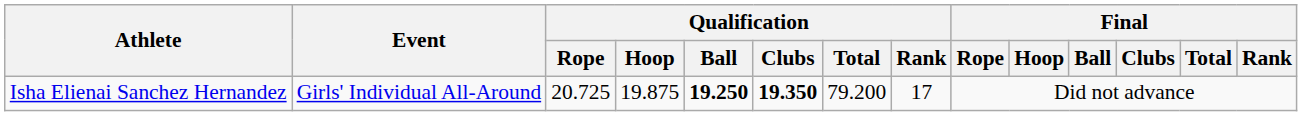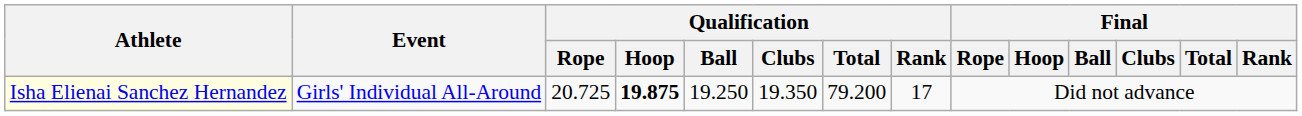(148, 93) no background -> (148, 93) lightyellow background
(650, 93) normal -> (650, 93) bold
(719, 93) bold -> (719, 93) normal
(788, 93) bold -> (788, 93) normal
